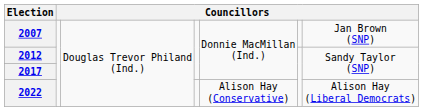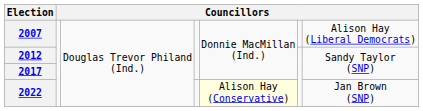(360, 34) Jan Brown (SNP) -> (360, 34) Alison Hay (Liberal Democrats)
(248, 93) no background -> (248, 93) lightyellow background
(360, 93) Alison Hay (Liberal Democrats) -> (360, 93) Jan Brown (SNP)
